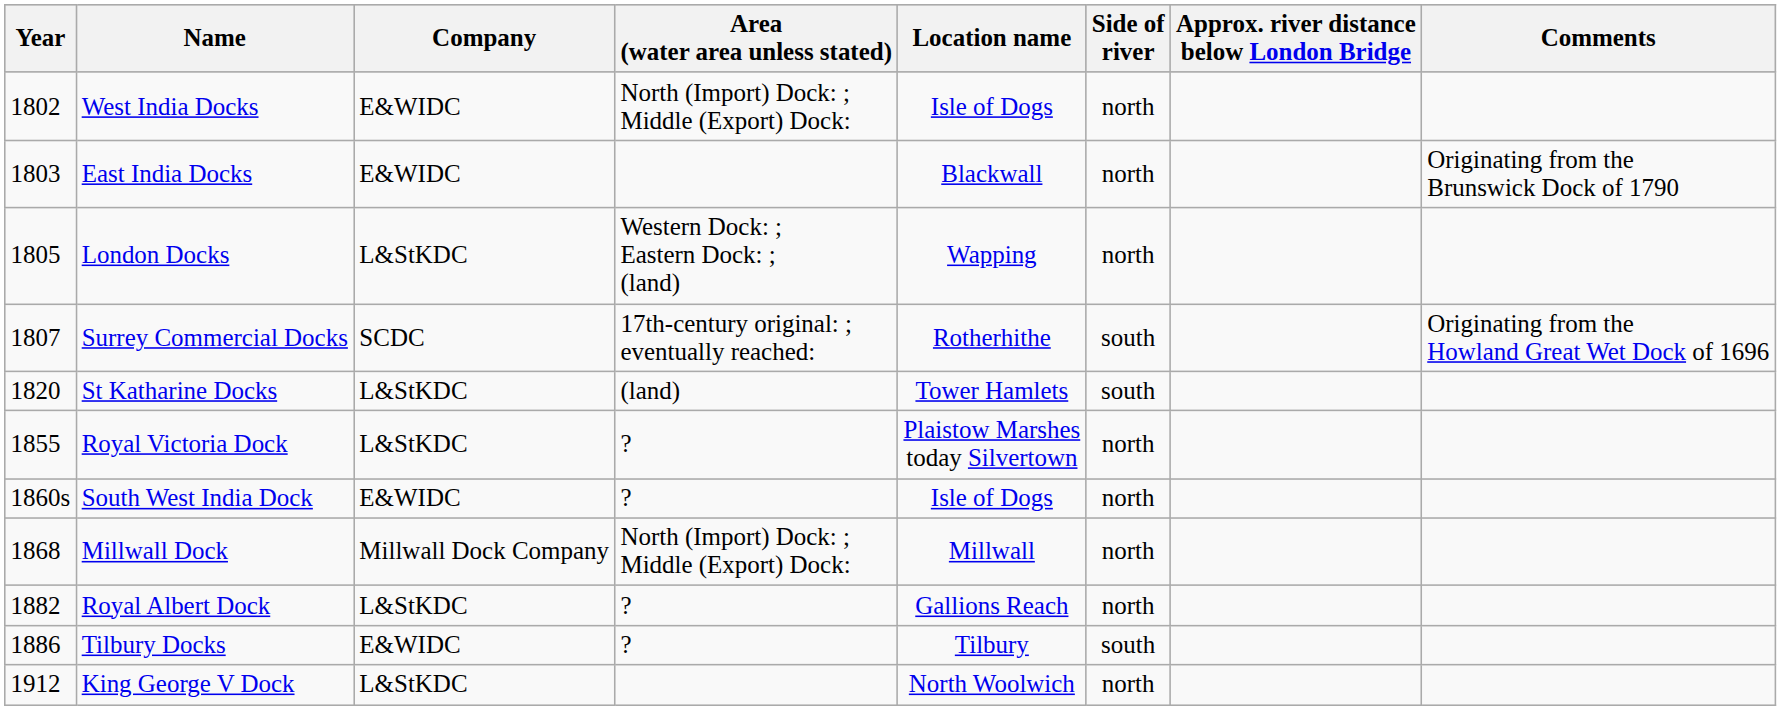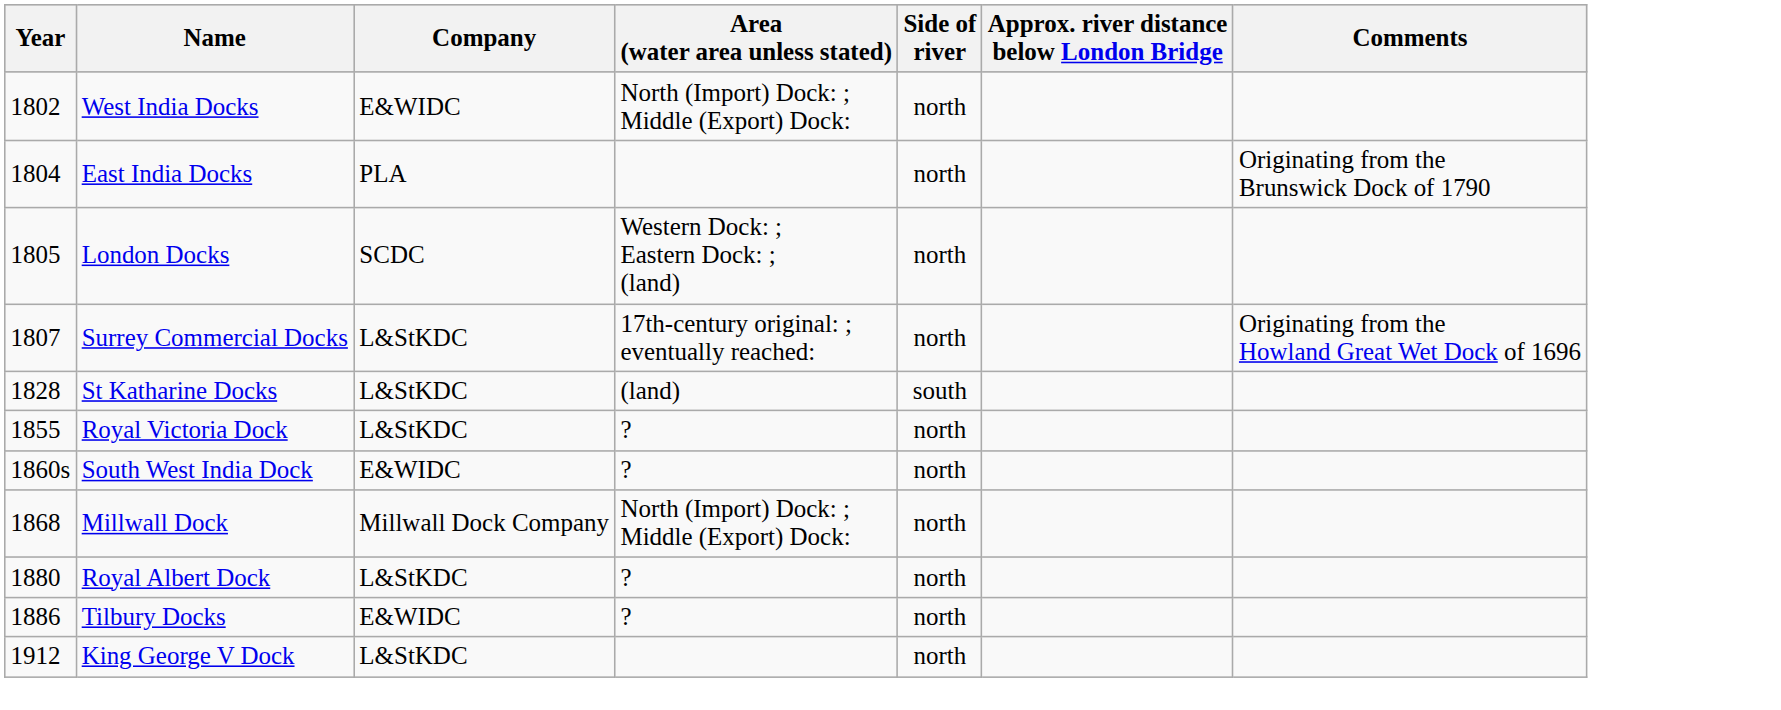- column: (992, 38)
(35, 173) 1803 -> (35, 173) 1804
(410, 173) E&WIDC -> (383, 173) PLA
(413, 255) L&StKDC -> (392, 255) SCDC
(392, 337) SCDC -> (413, 337) L&StKDC
(1128, 337) south -> (940, 337) north
(35, 390) 1820 -> (35, 390) 1828
(35, 605) 1882 -> (35, 577) 1880
(1128, 644) south -> (940, 616) north
